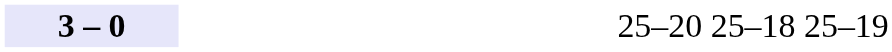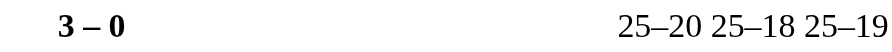(92, 25) lavender background -> (92, 25) no background
